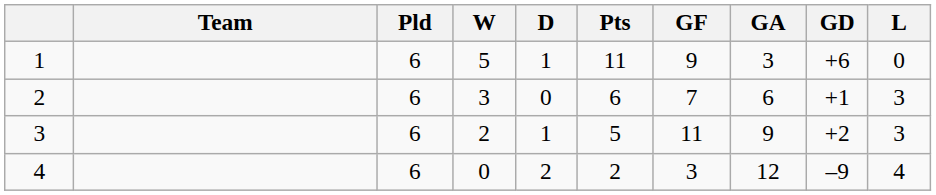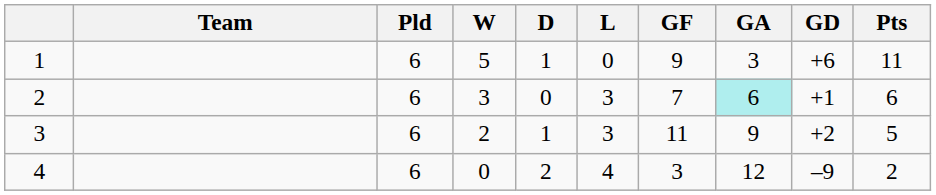columns swapped: (899, 23) <-> (615, 23)
(768, 97) no background -> (753, 97) paleturquoise background
